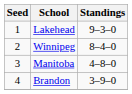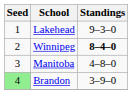(103, 47) normal -> (103, 47) bold
(18, 81) no background -> (18, 81) lightgreen background
